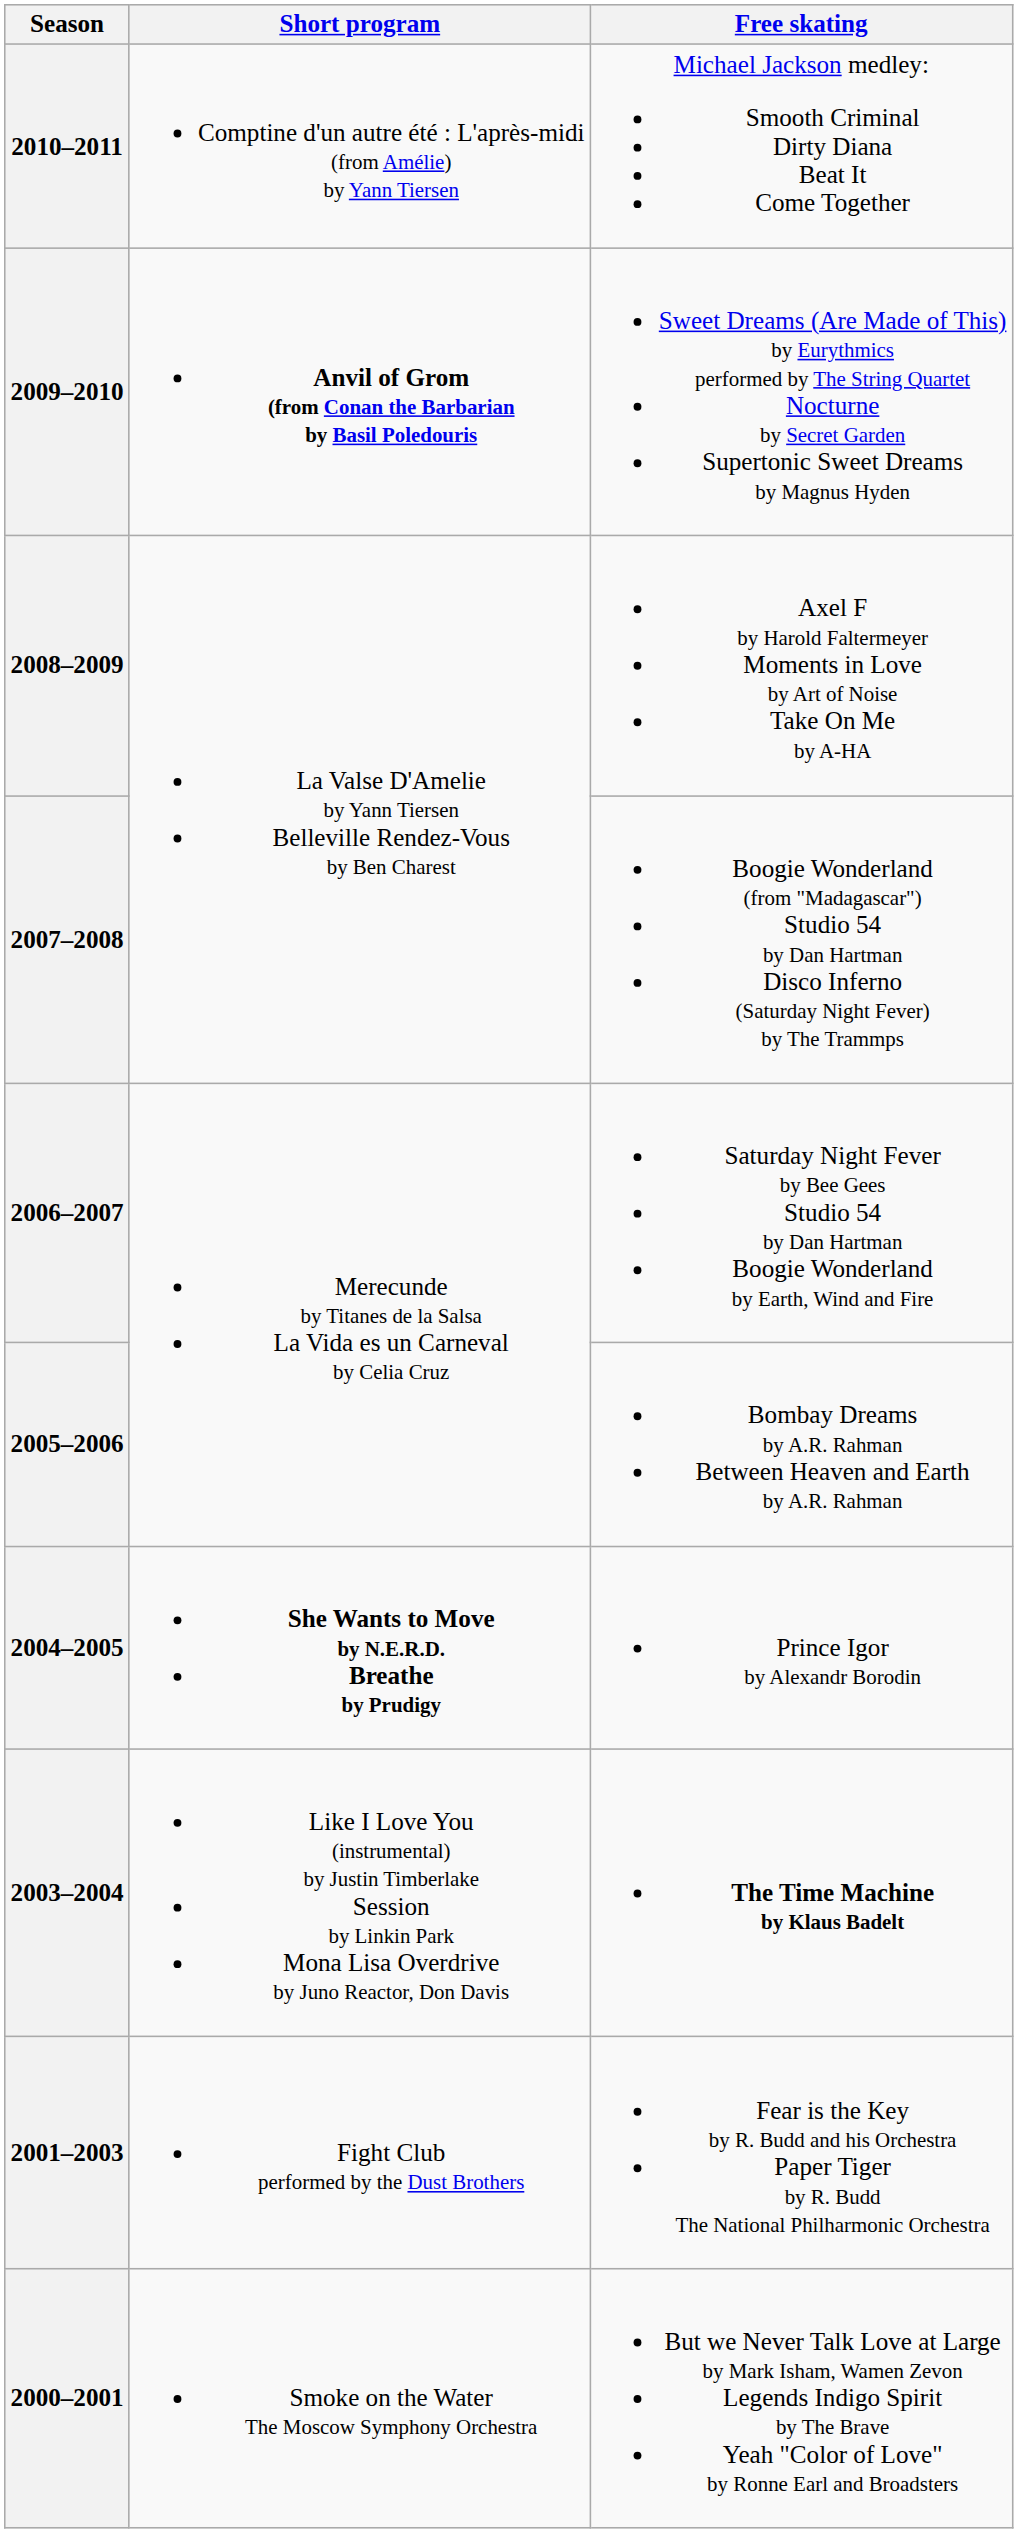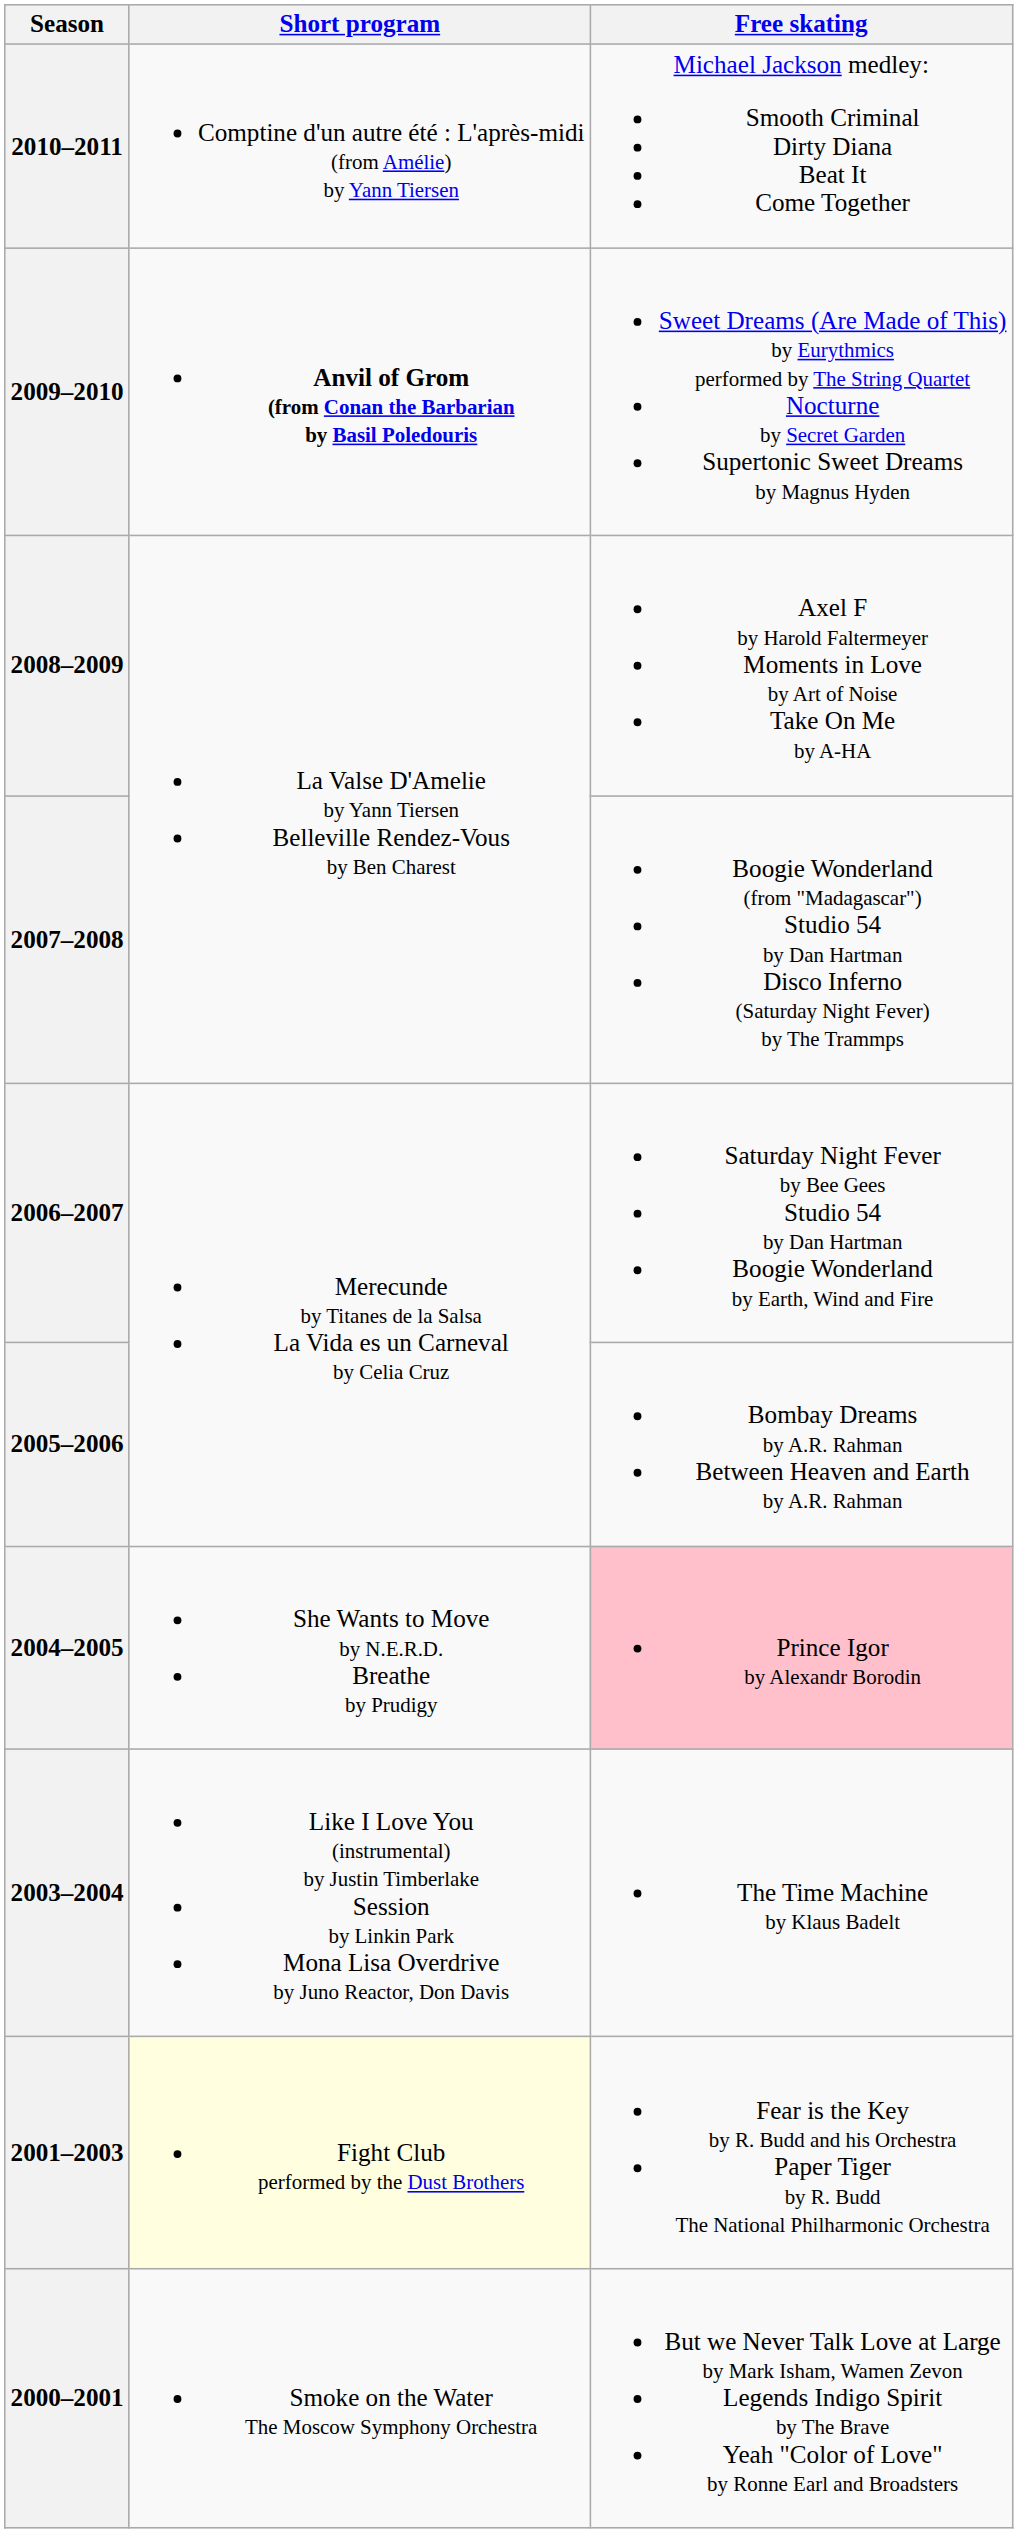(360, 1662) bold -> (360, 1662) normal
(801, 1662) no background -> (801, 1662) pink background
(801, 1907) bold -> (801, 1907) normal
(360, 2167) no background -> (360, 2167) lightyellow background
